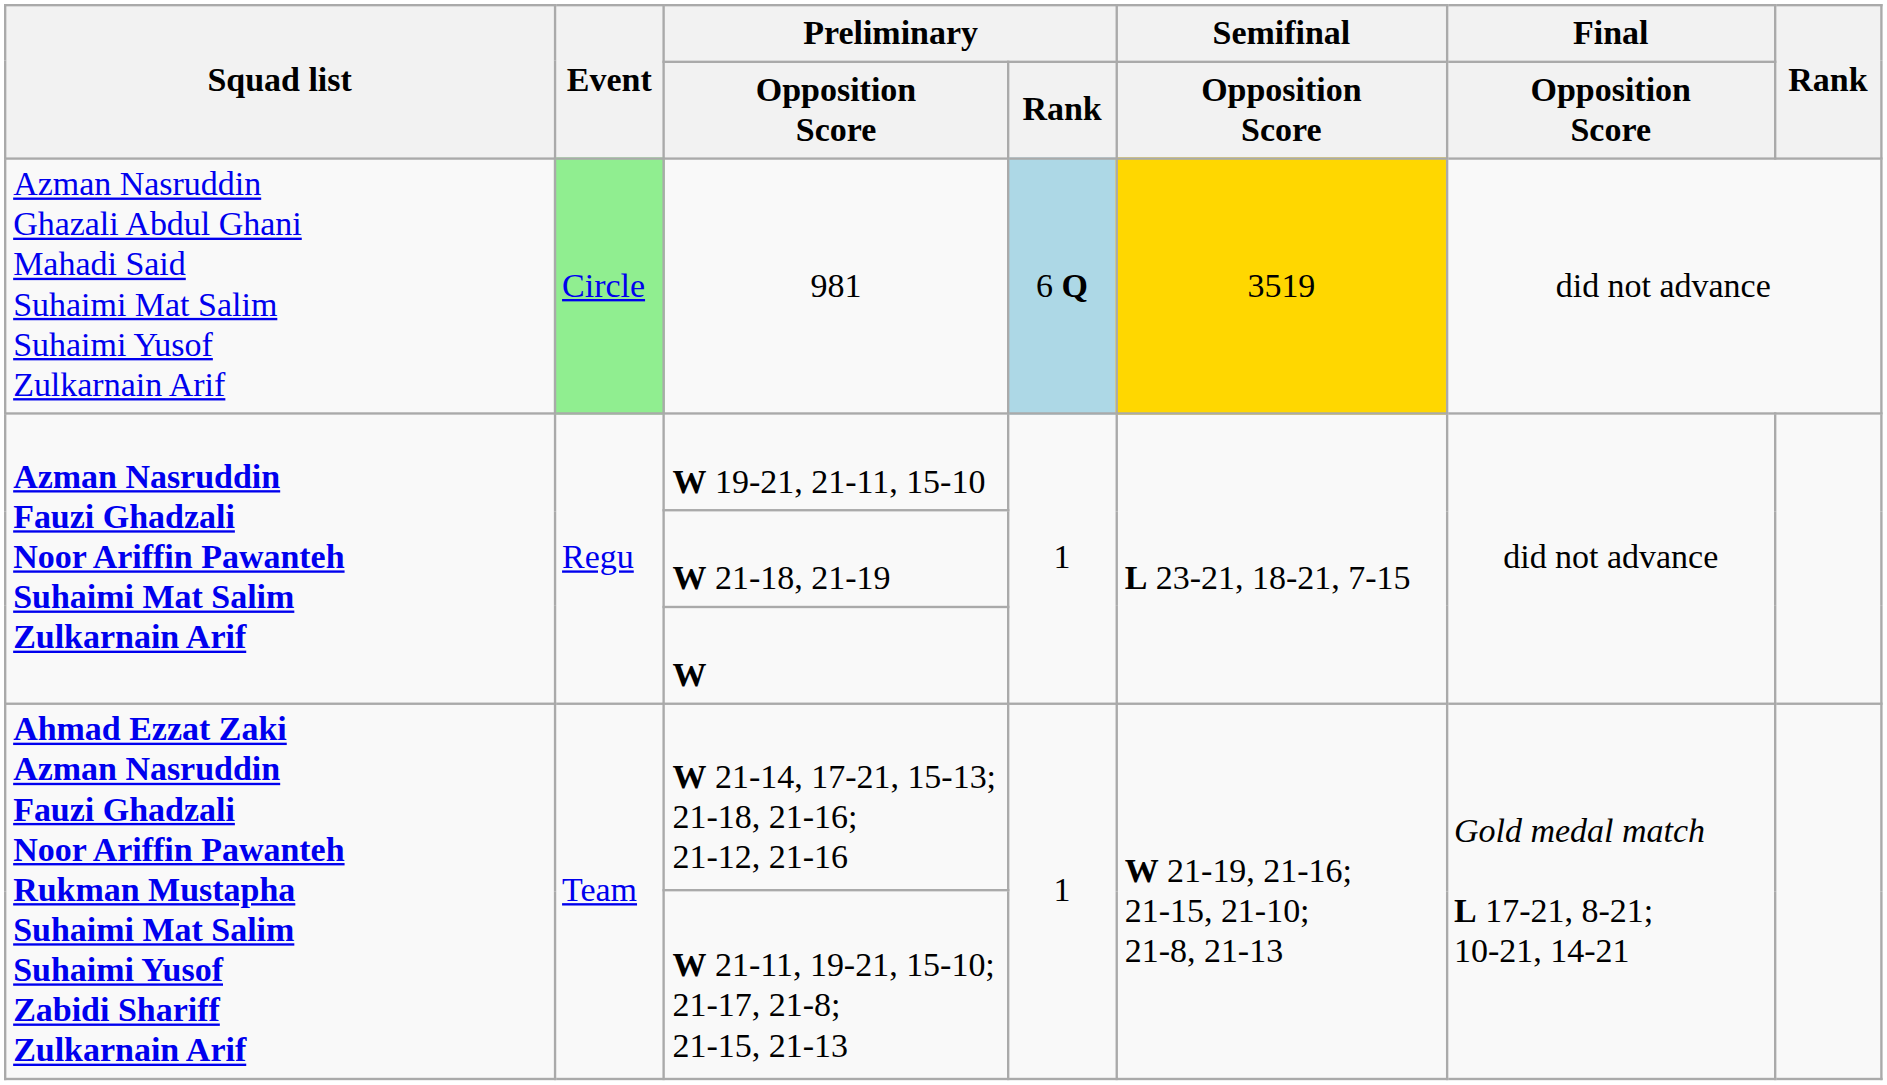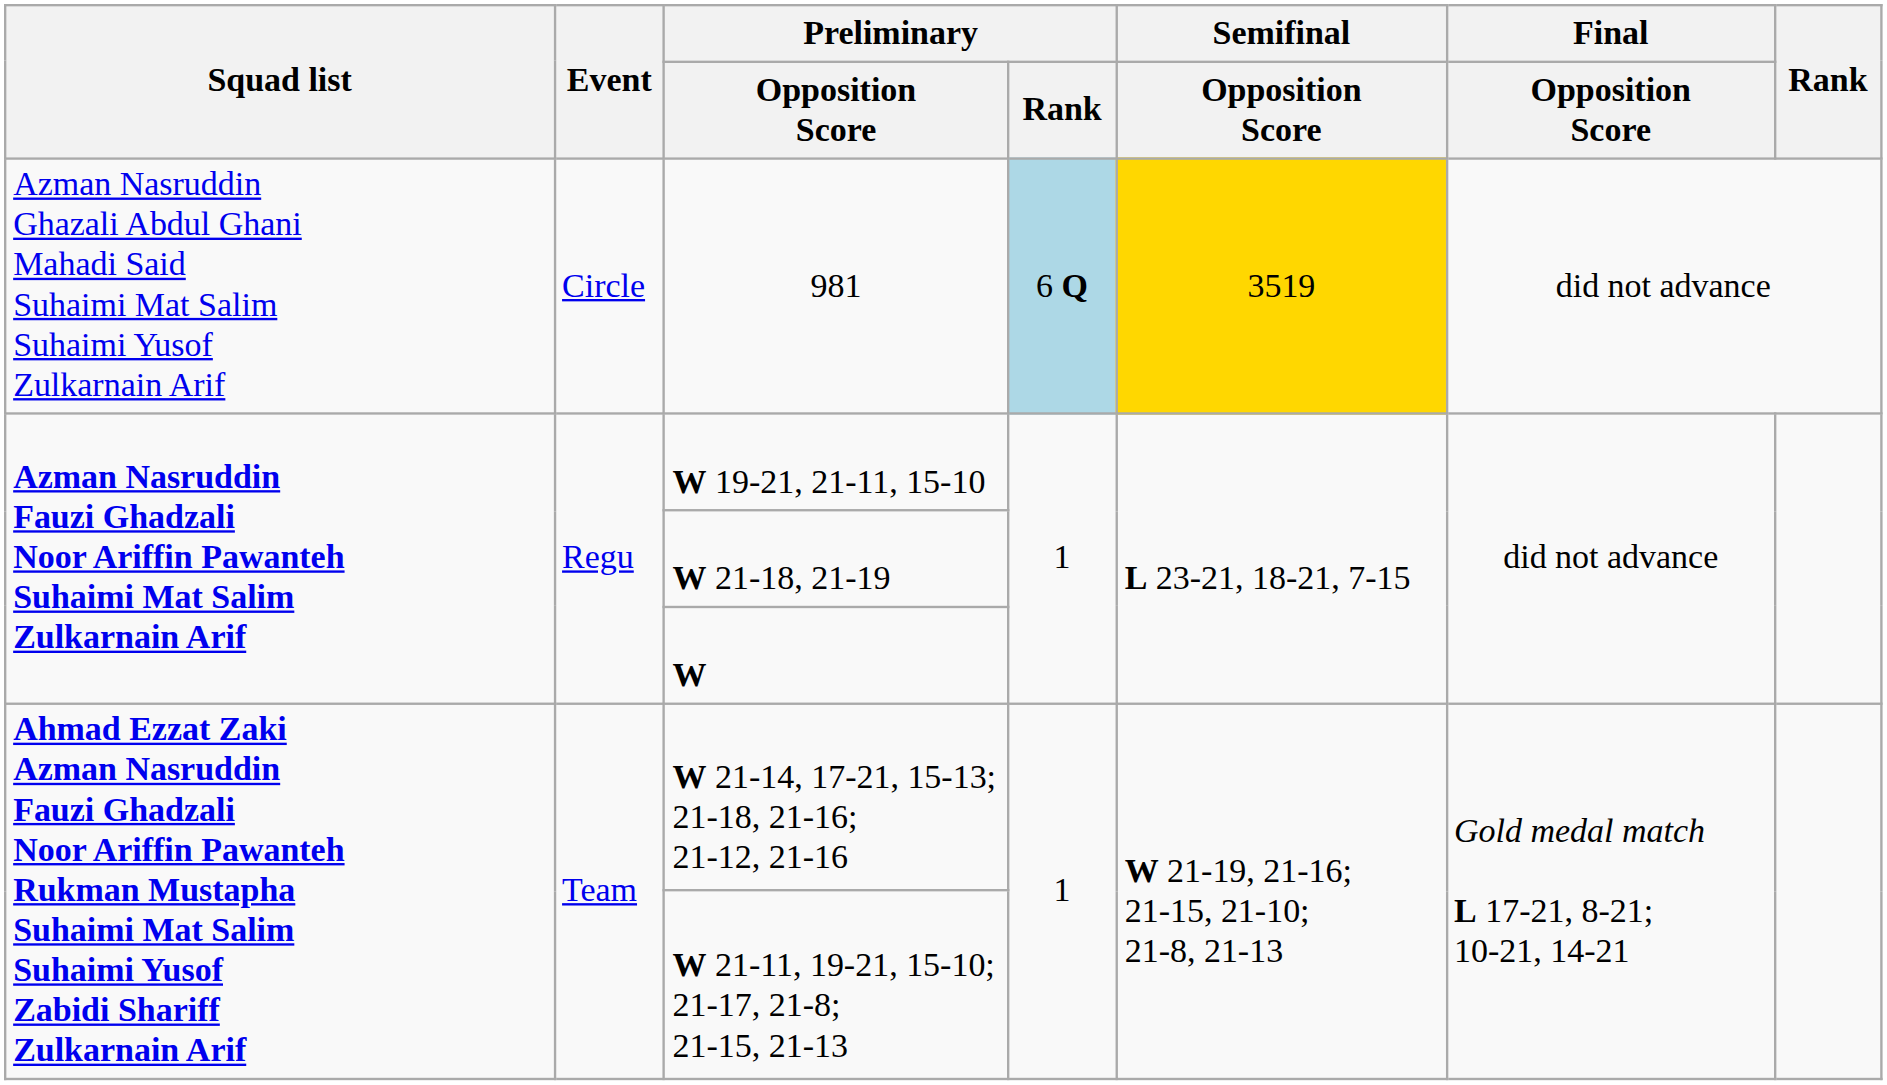(604, 285) lightgreen background -> (604, 285) no background
